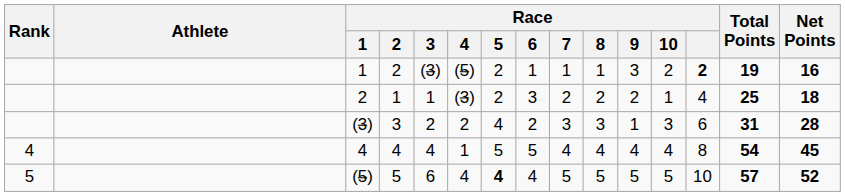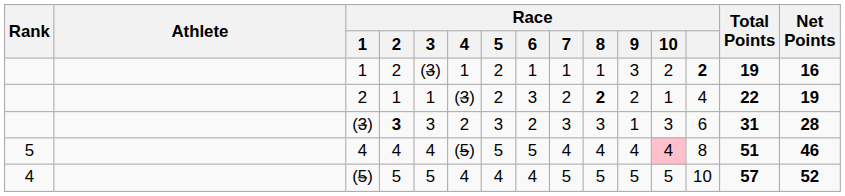(464, 71) (5) -> (464, 71) 1
(600, 97) normal -> (600, 97) bold
(750, 97) 25 -> (750, 97) 22
(810, 97) 18 -> (810, 97) 19
(397, 124) normal -> (397, 124) bold
(430, 124) 2 -> (430, 124) 3
(498, 124) 4 -> (498, 124) 3
(29, 151) 4 -> (29, 151) 5
(464, 151) 1 -> (464, 151) (5)
(668, 151) no background -> (668, 151) pink background
(750, 151) 54 -> (750, 151) 51
(810, 151) 45 -> (810, 151) 46
(29, 177) 5 -> (29, 177) 4
(430, 177) 6 -> (430, 177) 5
(498, 177) bold -> (498, 177) normal
